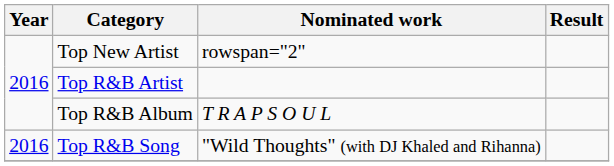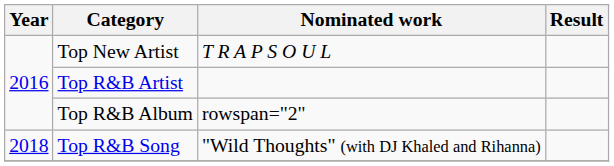(254, 51) rowspan="2" -> (267, 51) T R A P S O U L
(267, 113) T R A P S O U L -> (254, 113) rowspan="2"
(29, 144) 2016 -> (29, 144) 2018
